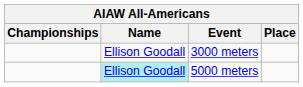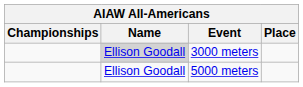(145, 52) no background -> (145, 52) lightgrey background
(145, 71) paleturquoise background -> (145, 71) no background
